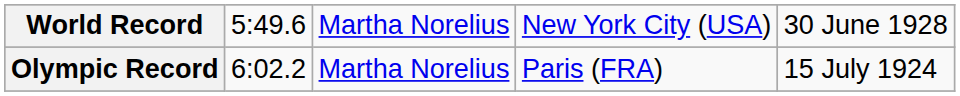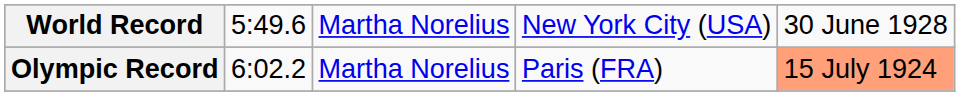(860, 68) no background -> (860, 68) lightsalmon background
